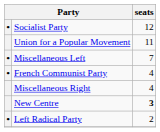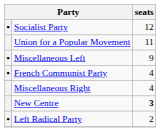(151, 58) 7 -> (151, 58) 9
